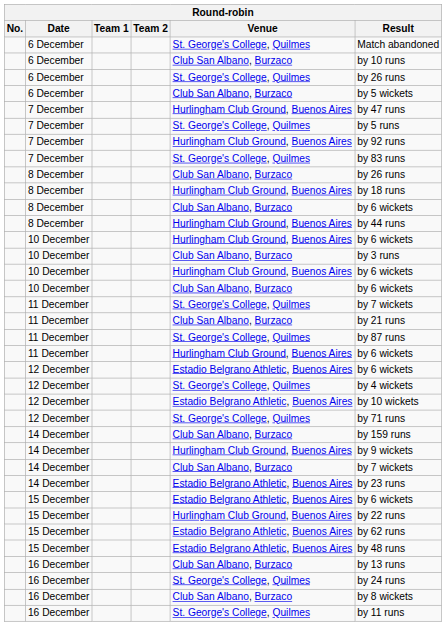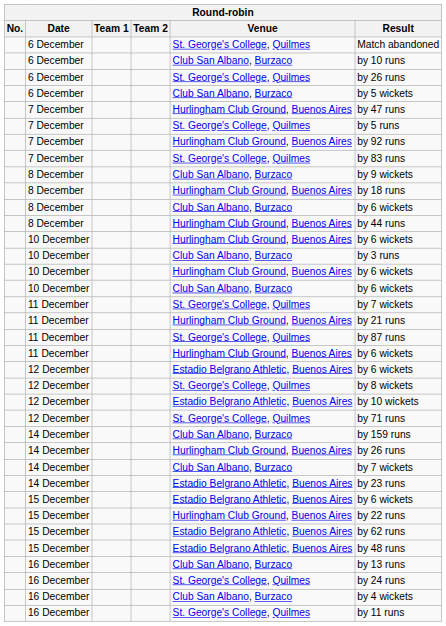(381, 175) by 26 runs -> (385, 175) by 9 wickets
(232, 321) Club San Albano, Burzaco -> (262, 321) Hurlingham Club Ground, Buenos Aires
(385, 386) by 4 wickets -> (385, 386) by 8 wickets
(385, 451) by 9 wickets -> (381, 451) by 26 runs
(385, 597) by 8 wickets -> (385, 597) by 4 wickets
